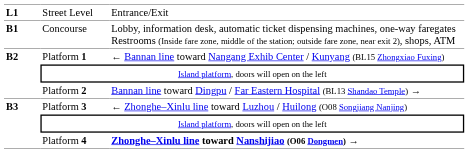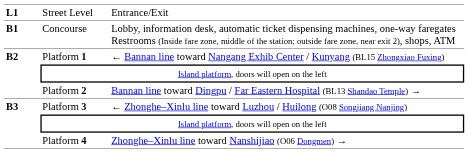(235, 140) bold -> (229, 140) normal
